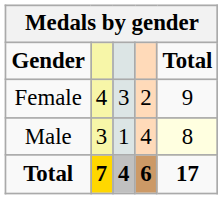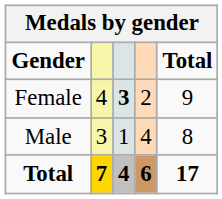(124, 98) normal -> (124, 98) bold
(187, 136) lightyellow background -> (187, 136) no background
